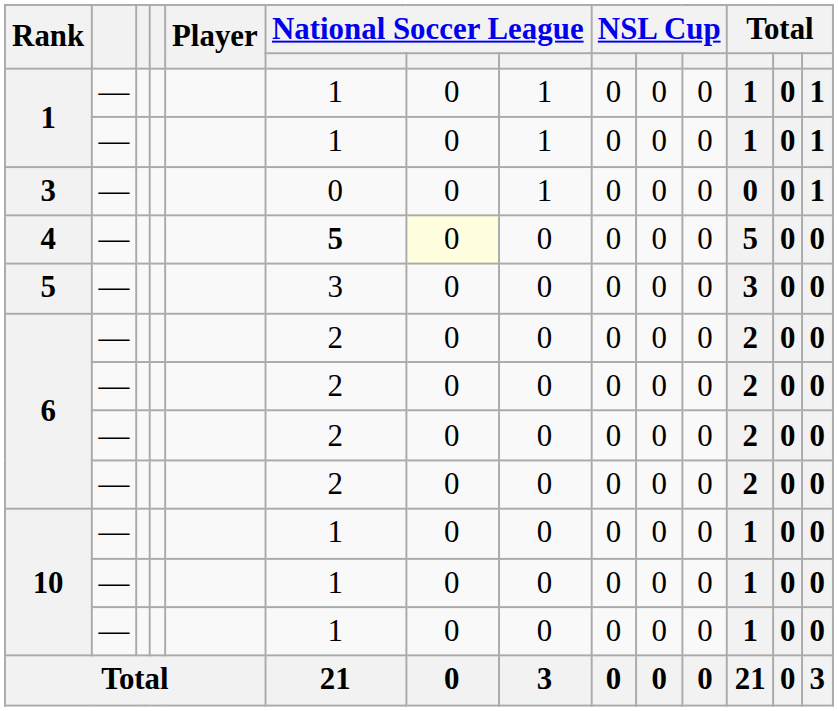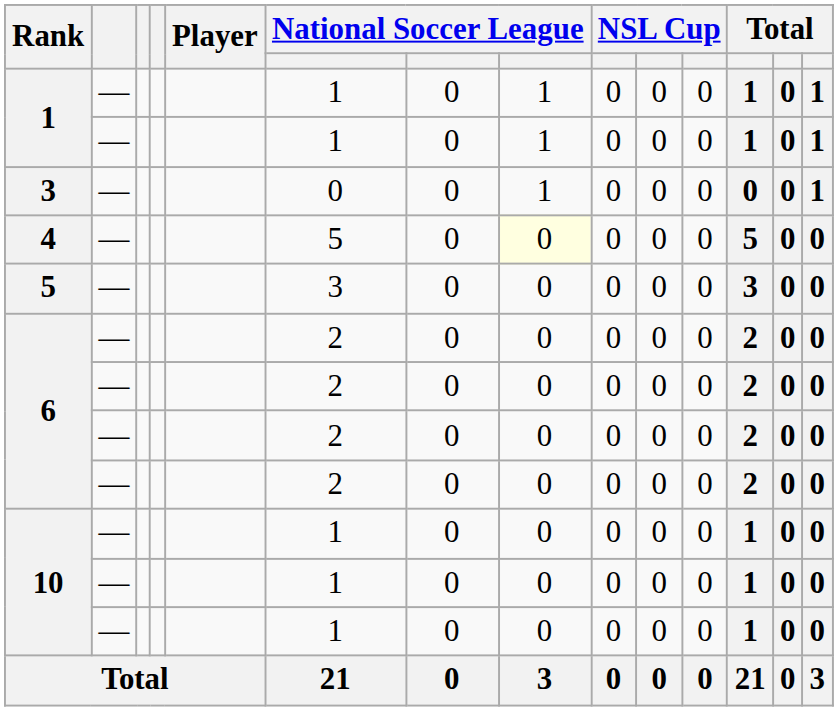(335, 239) bold -> (335, 239) normal
(452, 239) lightyellow background -> (452, 239) no background
(544, 239) no background -> (544, 239) lightyellow background
